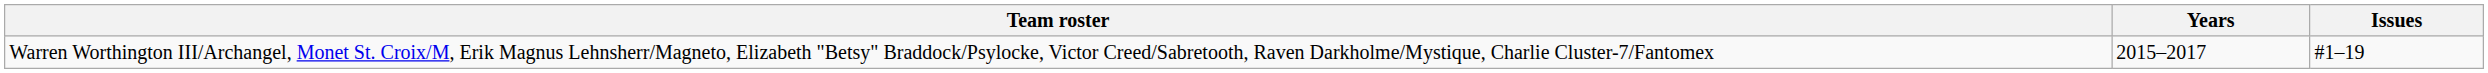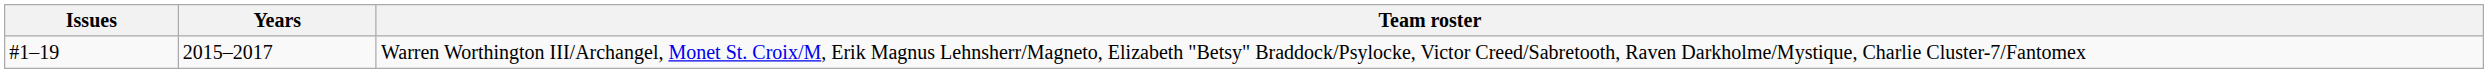columns swapped: (2397, 20) <-> (1058, 20)
